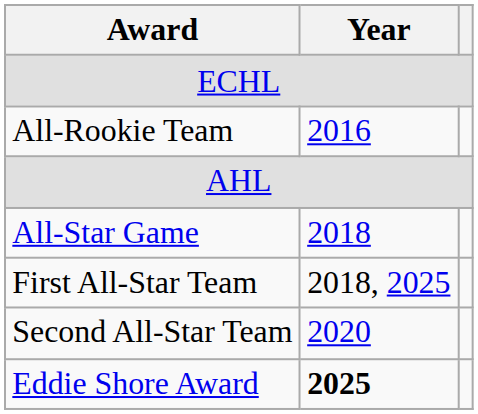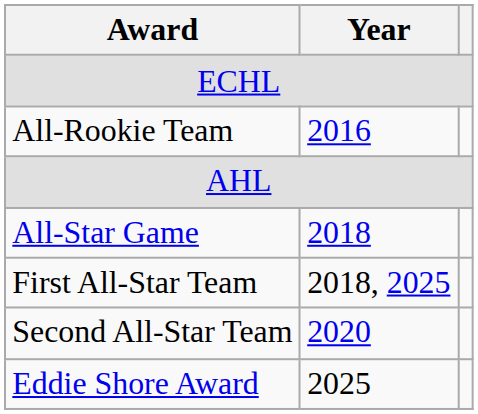(339, 383) bold -> (339, 383) normal
